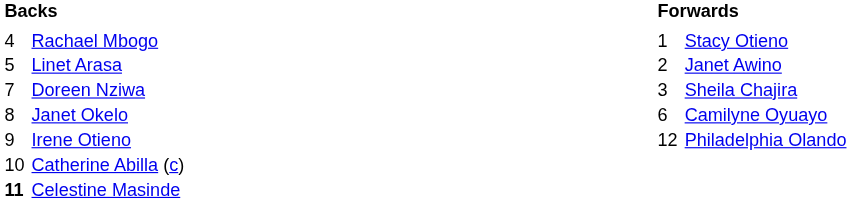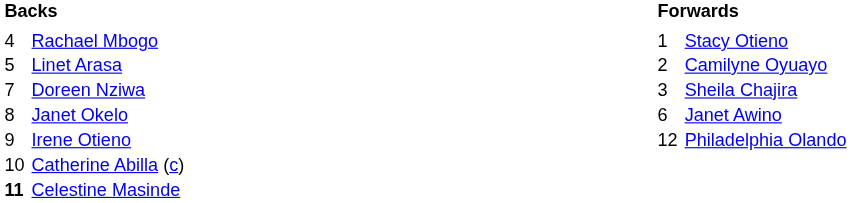(733, 65) Janet Awino -> (756, 65) Camilyne Oyuayo
(756, 115) Camilyne Oyuayo -> (733, 115) Janet Awino
